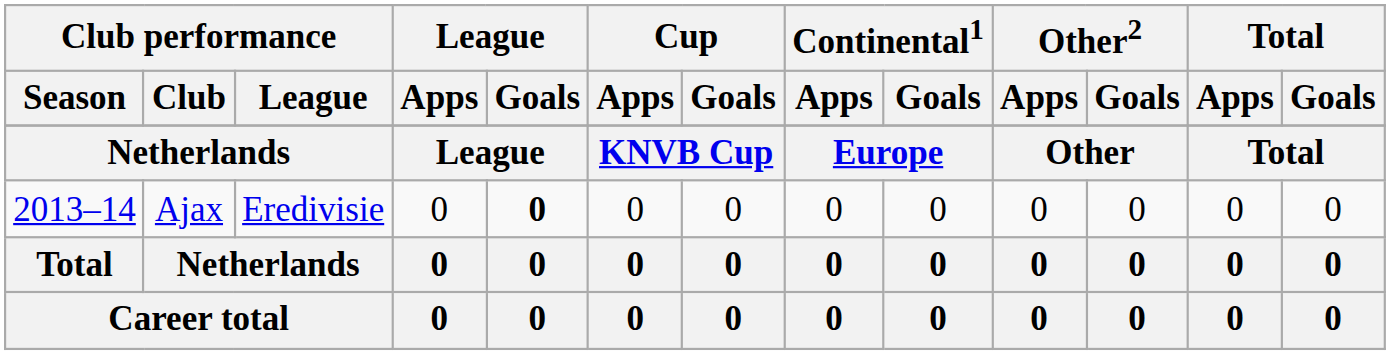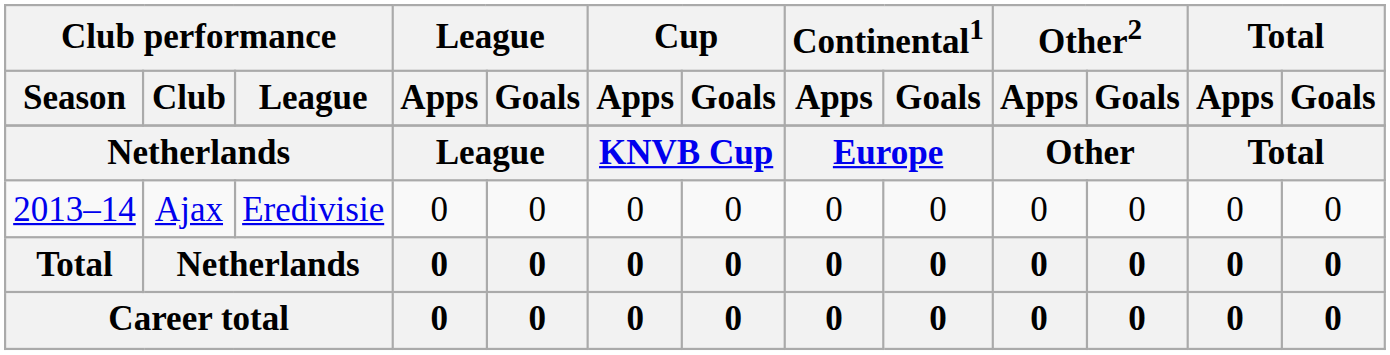(537, 208) bold -> (537, 208) normal
